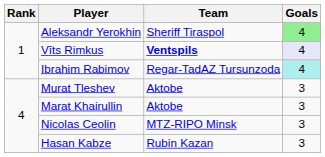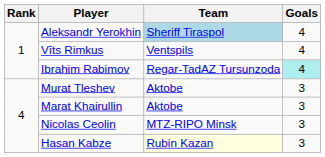(185, 32) no background -> (185, 32) lightblue background
(302, 32) lightgreen background -> (302, 32) no background
(172, 50) bold -> (170, 50) normal
(302, 50) lavender background -> (302, 50) no background
(180, 143) no background -> (180, 143) lightyellow background
